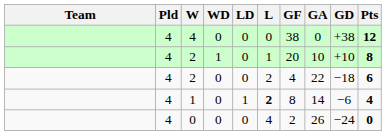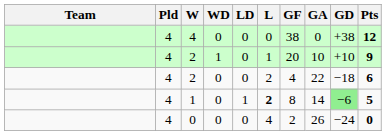(370, 57) 8 -> (370, 57) 9
(344, 99) no background -> (344, 99) lightgreen background
(370, 99) 4 -> (370, 99) 5
